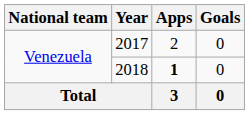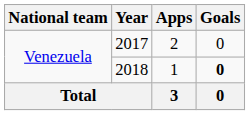(174, 69) bold -> (174, 69) normal
(220, 69) normal -> (220, 69) bold
